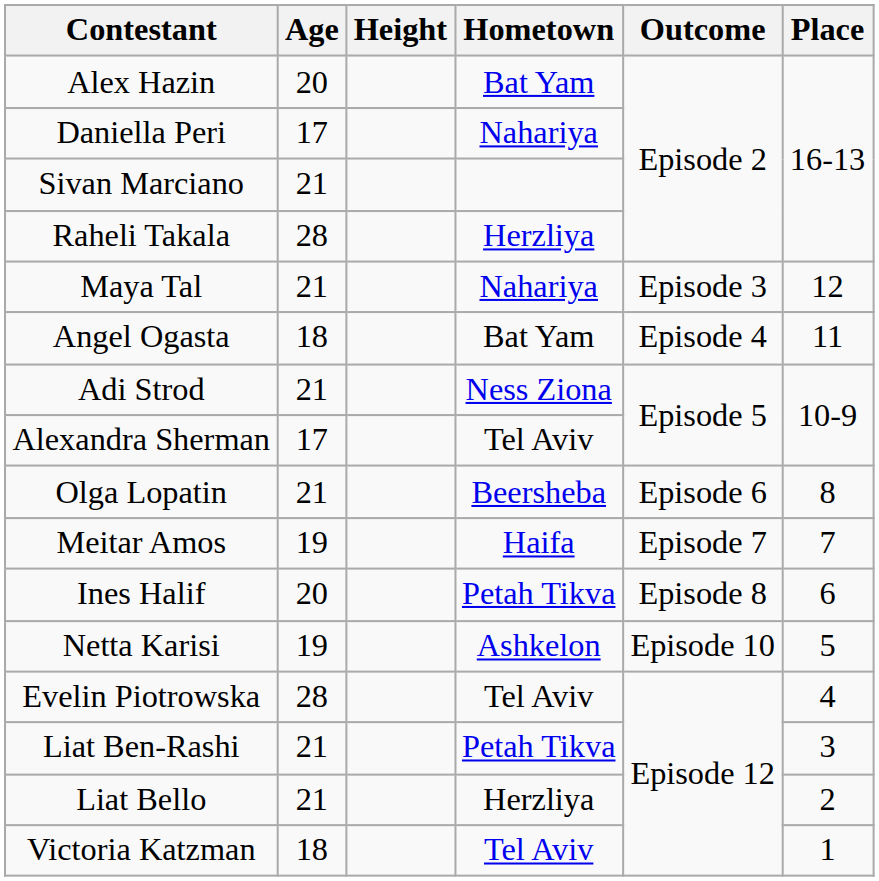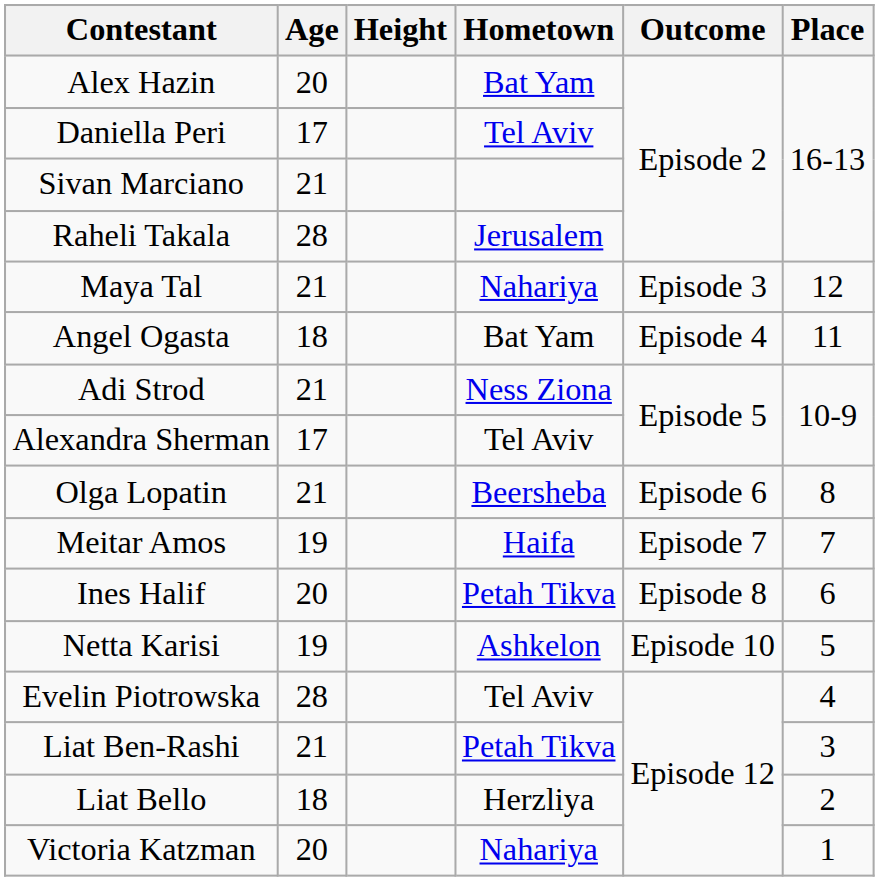(539, 132) Nahariya -> (539, 132) Tel Aviv
(539, 235) Herzliya -> (539, 235) Jerusalem
(312, 798) 21 -> (312, 798) 18
(312, 850) 18 -> (312, 850) 20
(539, 850) Tel Aviv -> (539, 850) Nahariya
